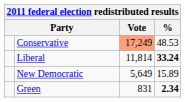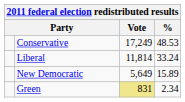(139, 43) lightsalmon background -> (139, 43) no background
(168, 58) bold -> (168, 58) normal
(145, 89) no background -> (145, 89) khaki background
(170, 89) bold -> (170, 89) normal
